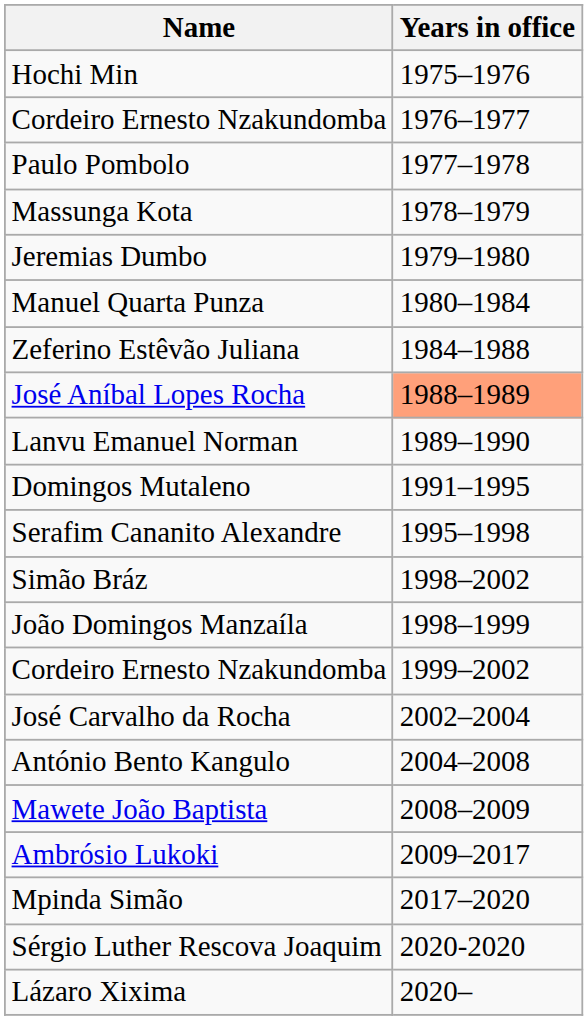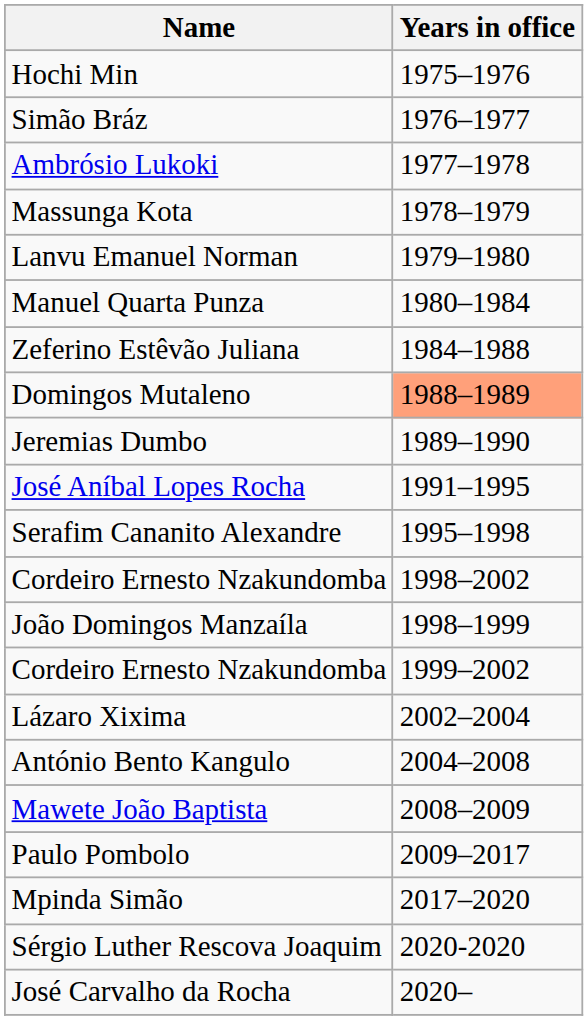(199, 119) Cordeiro Ernesto Nzakundomba -> (80, 119) Simão Bráz
(100, 165) Paulo Pombolo -> (115, 165) Ambrósio Lukoki
(109, 257) Jeremias Dumbo -> (155, 257) Lanvu Emanuel Norman
(158, 394) José Aníbal Lopes Rocha -> (131, 394) Domingos Mutaleno
(155, 440) Lanvu Emanuel Norman -> (109, 440) Jeremias Dumbo
(131, 486) Domingos Mutaleno -> (158, 486) José Aníbal Lopes Rocha
(80, 578) Simão Bráz -> (199, 578) Cordeiro Ernesto Nzakundomba
(151, 716) José Carvalho da Rocha -> (99, 716) Lázaro Xixima
(115, 854) Ambrósio Lukoki -> (100, 854) Paulo Pombolo
(99, 991) Lázaro Xixima -> (151, 991) José Carvalho da Rocha
